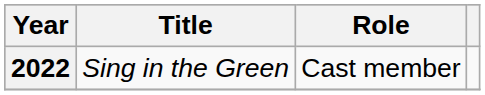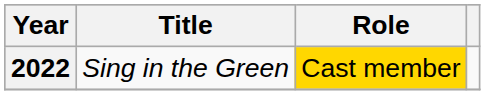(381, 67) no background -> (381, 67) gold background
